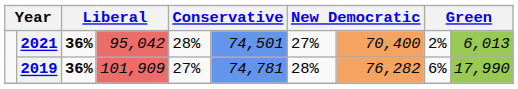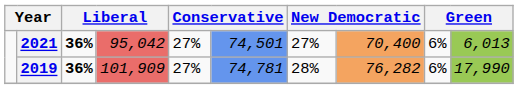(186, 44) 28% -> (186, 44) 27%
(437, 44) 2% -> (437, 44) 6%
